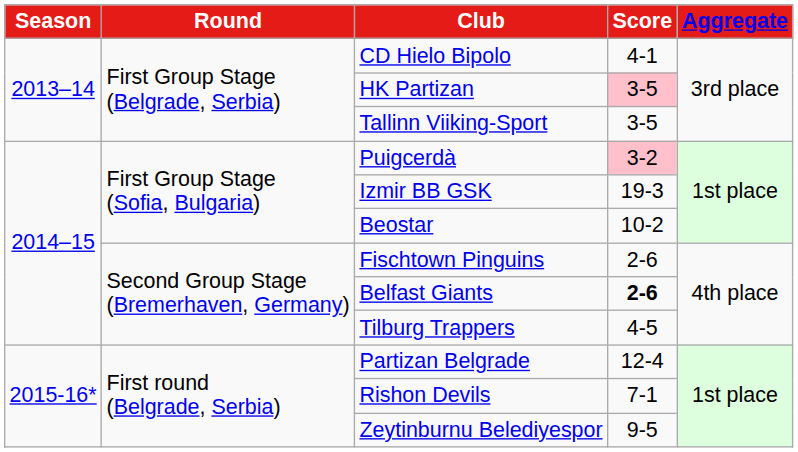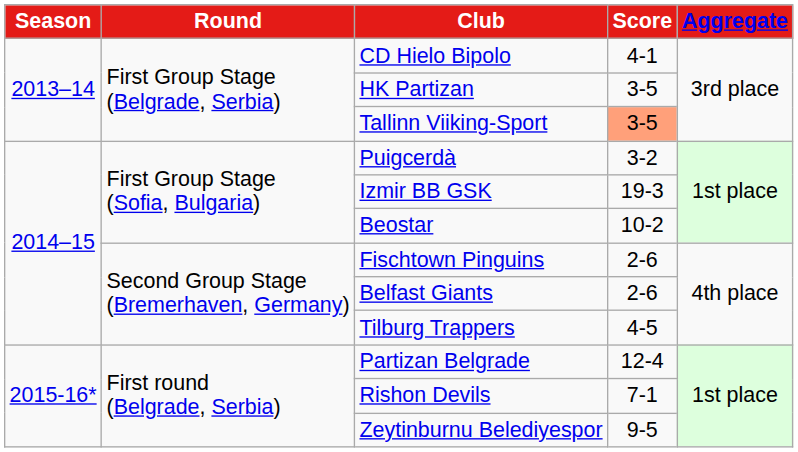(642, 89) pink background -> (642, 89) no background
(642, 123) no background -> (642, 123) lightsalmon background
(642, 157) pink background -> (642, 157) no background
(642, 293) bold -> (642, 293) normal
